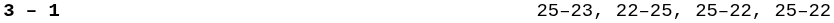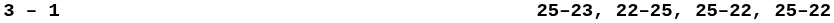(684, 11) normal -> (684, 11) bold
